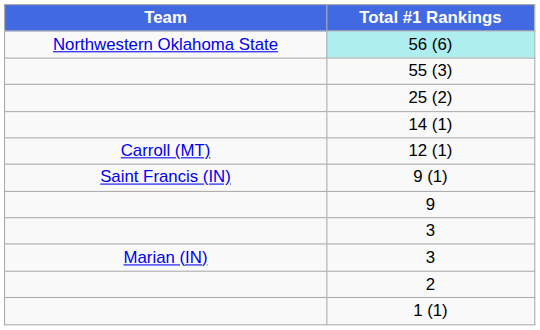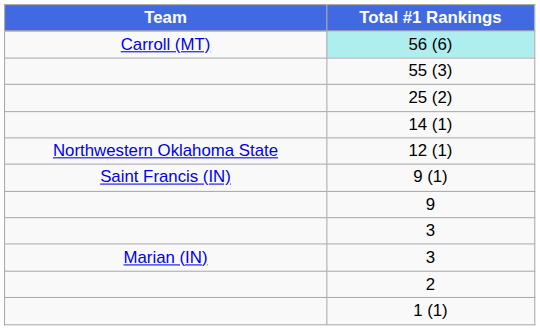(166, 44) Northwestern Oklahoma State -> (166, 44) Carroll (MT)
(166, 151) Carroll (MT) -> (166, 151) Northwestern Oklahoma State
